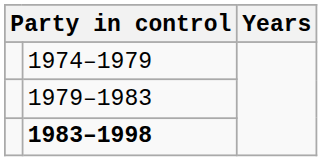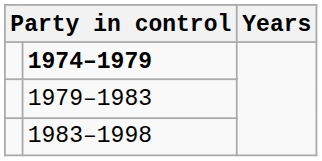(90, 61) normal -> (90, 61) bold
(90, 136) bold -> (90, 136) normal
